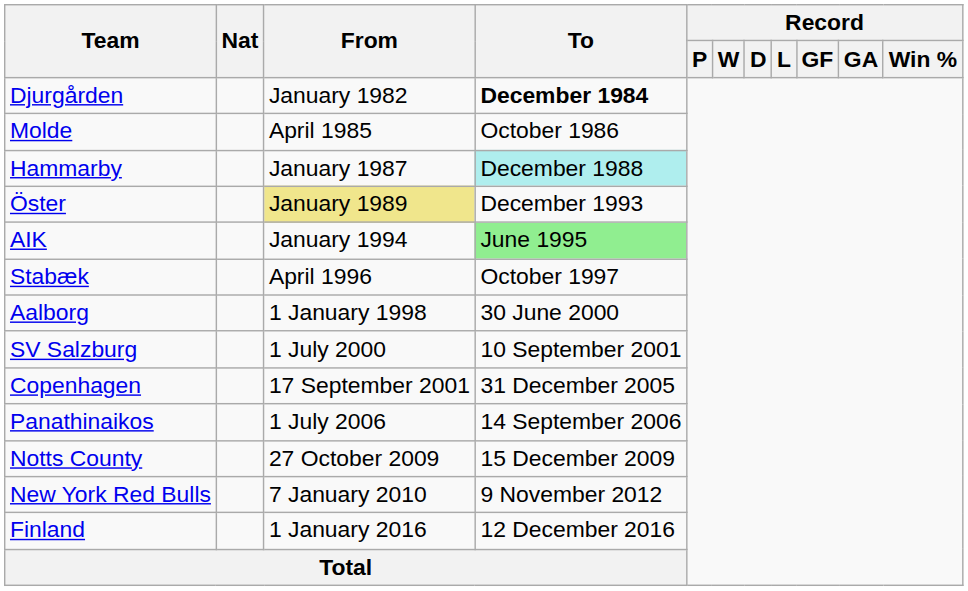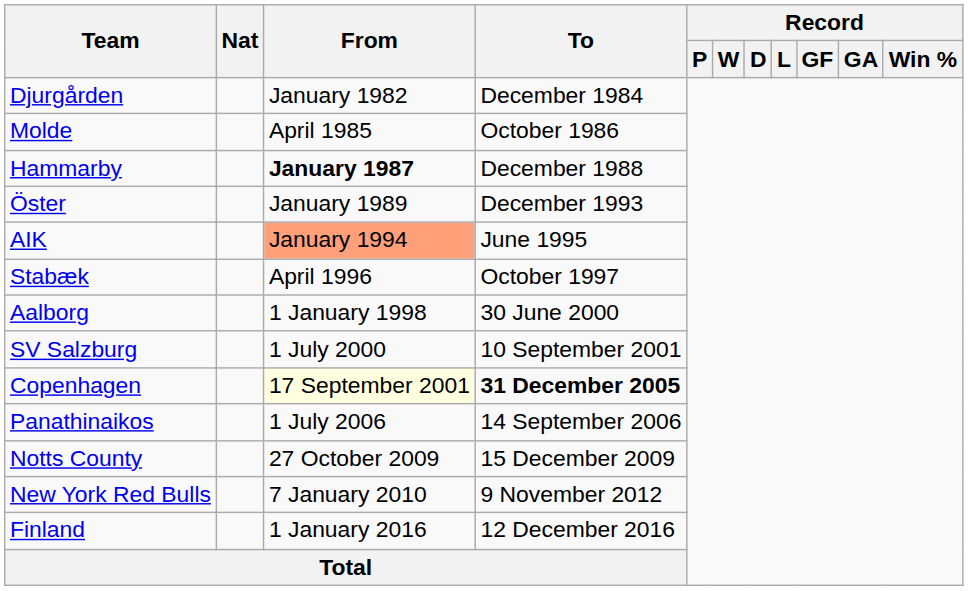(564, 95) bold -> (562, 95) normal
(338, 167) normal -> (341, 167) bold
(562, 167) paleturquoise background -> (562, 167) no background
(338, 204) khaki background -> (338, 204) no background
(338, 240) no background -> (338, 240) lightsalmon background
(534, 240) lightgreen background -> (534, 240) no background
(369, 385) no background -> (369, 385) lightyellow background
(578, 385) normal -> (580, 385) bold
